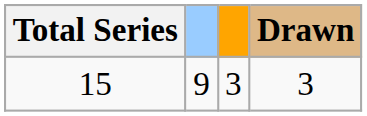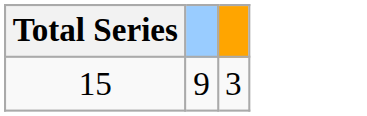- column: (306, 30)
